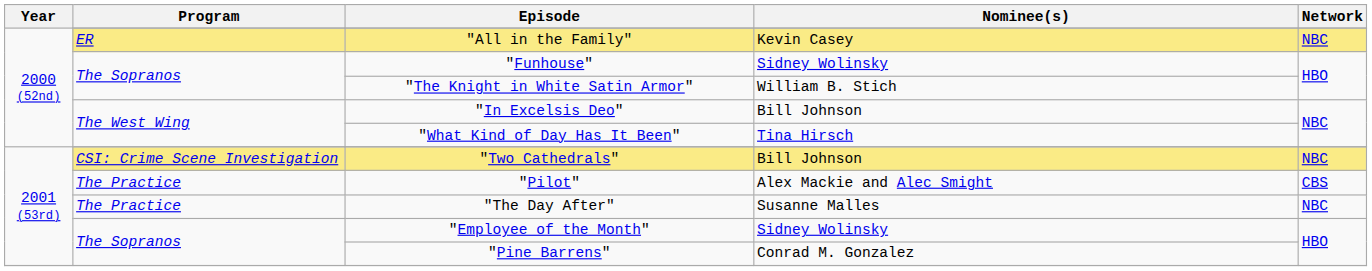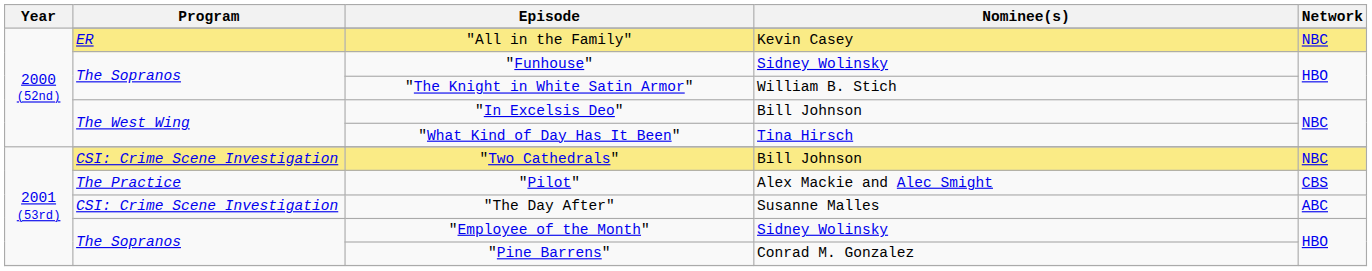(129, 206) The Practice -> (207, 206) CSI: Crime Scene Investigation
(1315, 206) NBC -> (1315, 206) ABC
